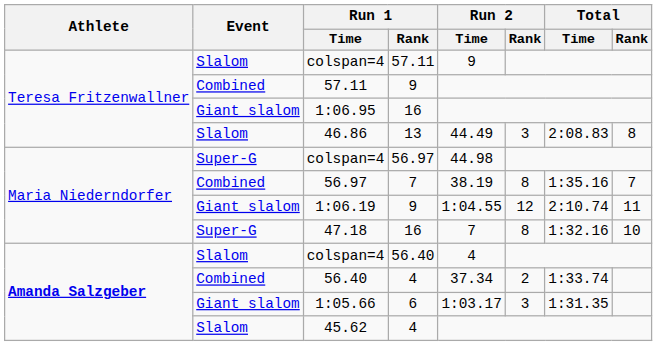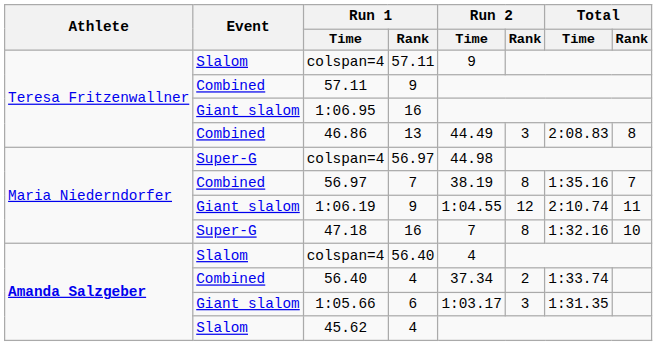(222, 135) Slalom -> (231, 135) Combined
